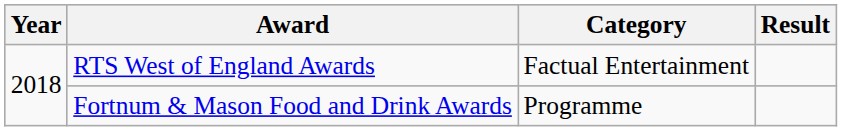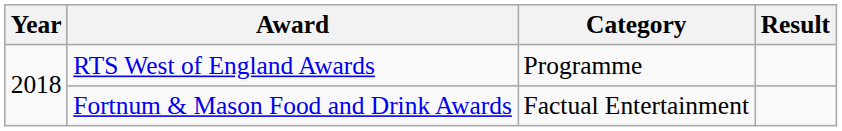(636, 65) Factual Entertainment -> (583, 65) Programme
(583, 105) Programme -> (636, 105) Factual Entertainment
